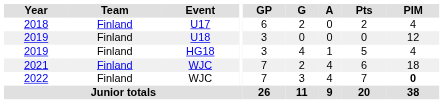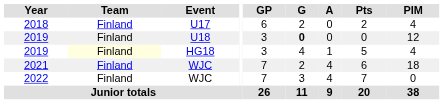(302, 38) normal -> (302, 38) bold
(115, 51) no background -> (115, 51) lightyellow background
(413, 78) bold -> (413, 78) normal
